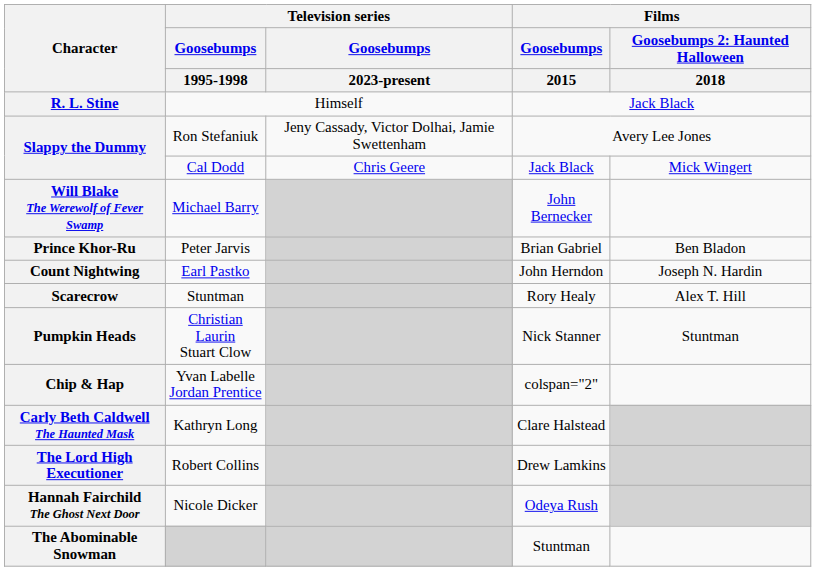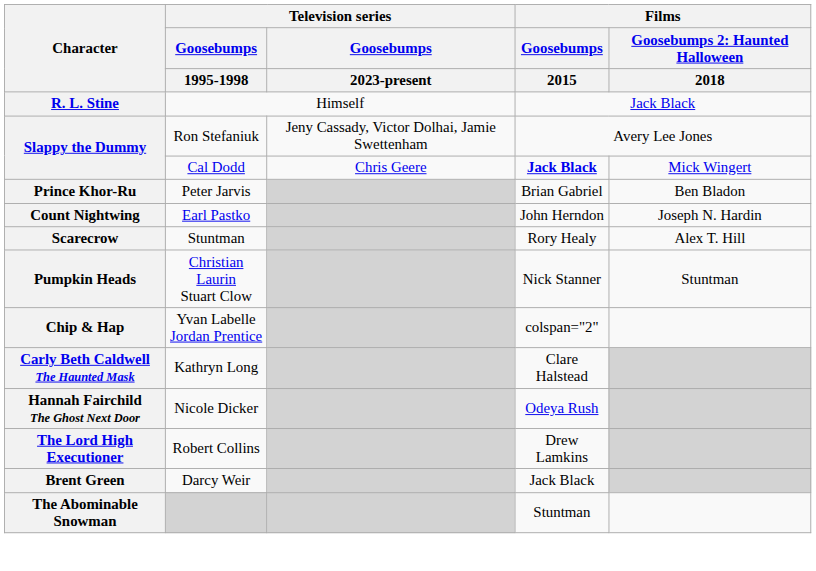(561, 167) normal -> (562, 167) bold
- row: (85, 208)
rows swapped: (85, 465) <-> (85, 505)
+ row: (85, 480)
